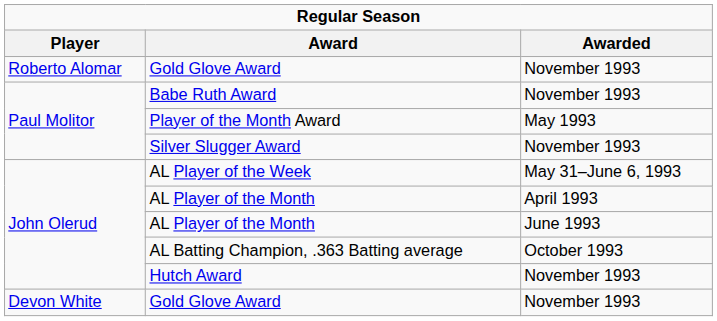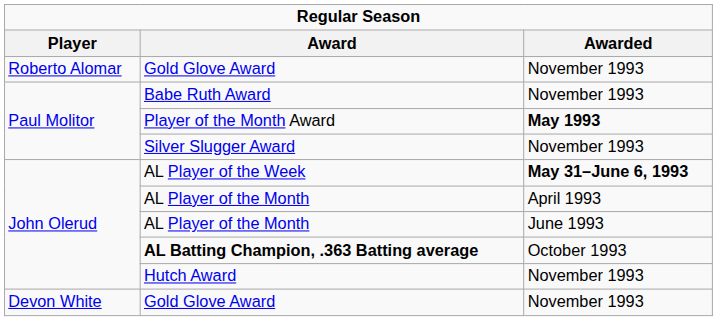(560, 120) normal -> (564, 120) bold
(603, 172) normal -> (608, 172) bold
(306, 250) normal -> (311, 250) bold
